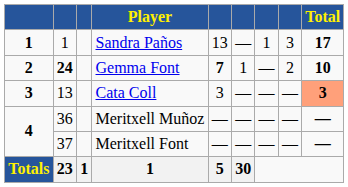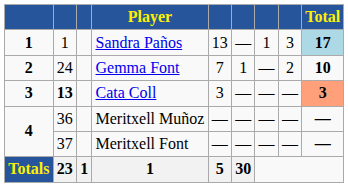(323, 42) no background -> (323, 42) lightblue background
(65, 67) bold -> (65, 67) normal
(220, 67) bold -> (220, 67) normal
(65, 93) normal -> (65, 93) bold
